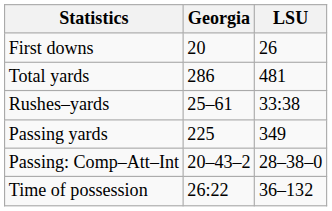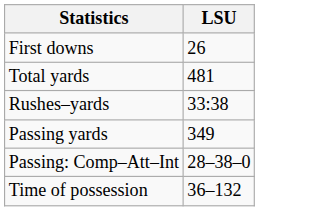- column: (219, 18)
